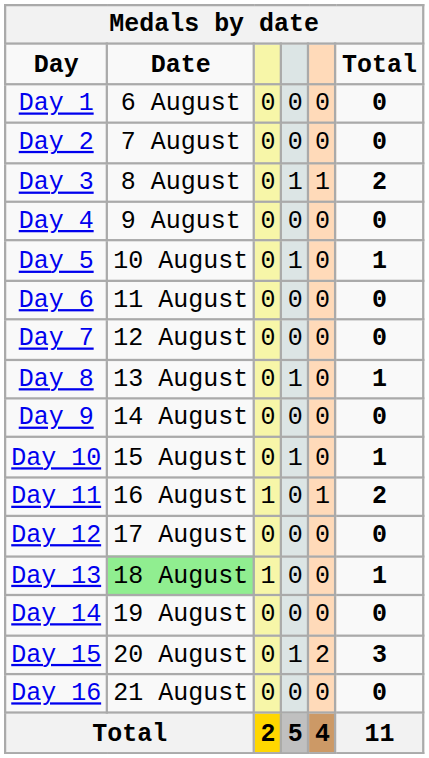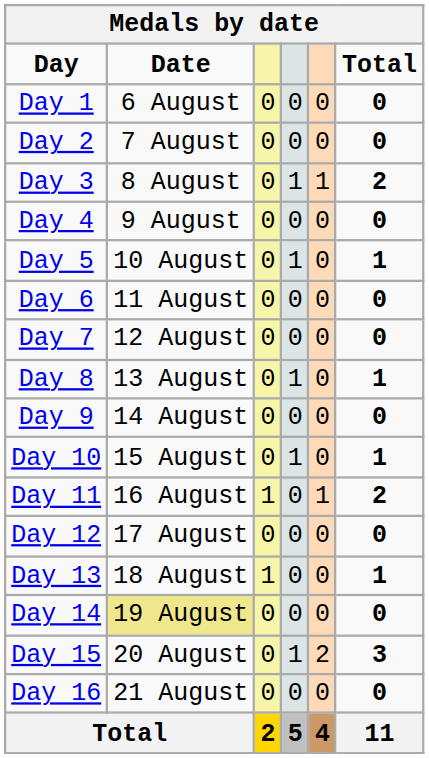(181, 576) lightgreen background -> (181, 576) no background
(181, 615) no background -> (181, 615) khaki background
